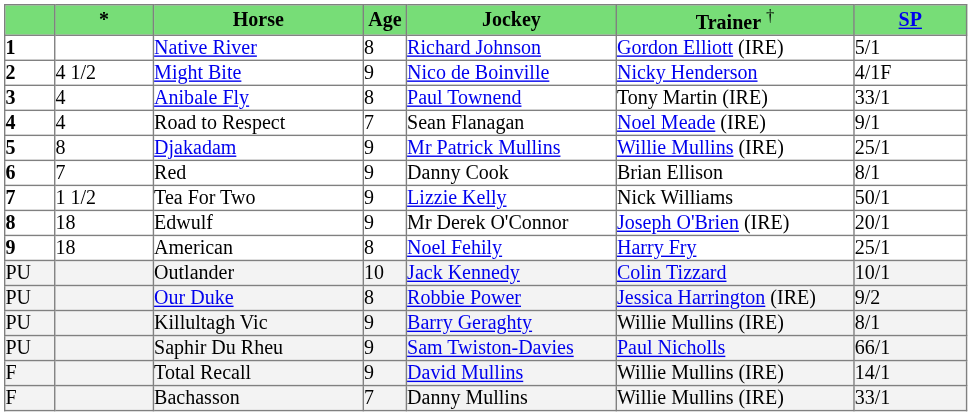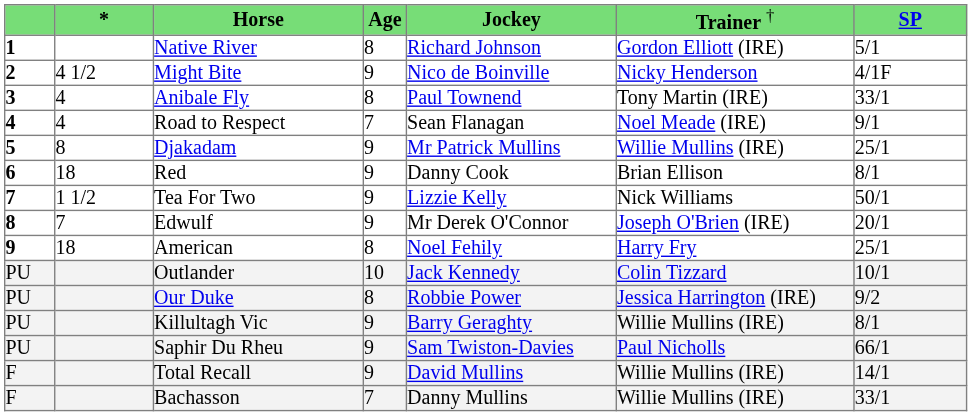(60, 172) 7 -> (65, 172) 18
(65, 222) 18 -> (60, 222) 7
